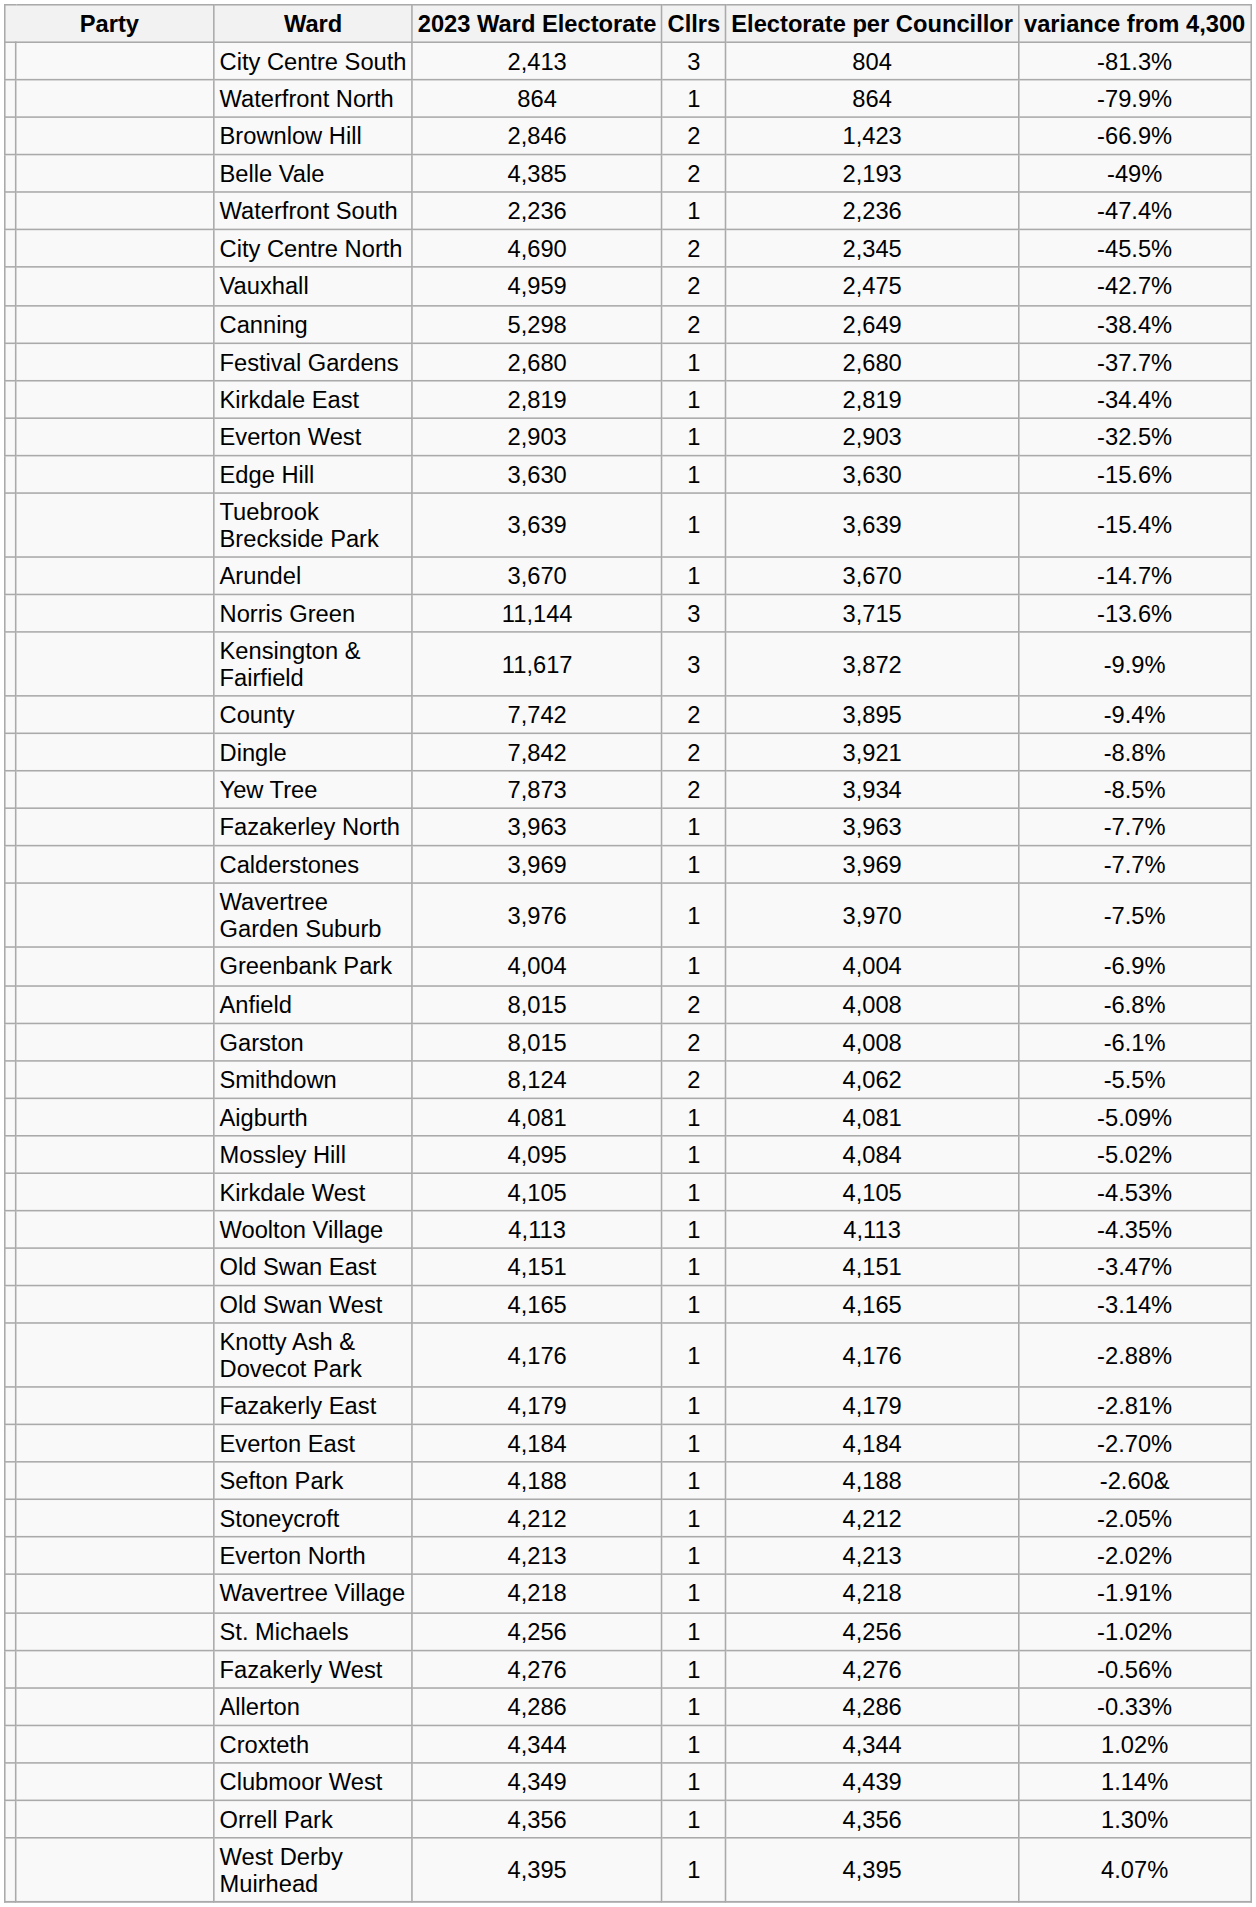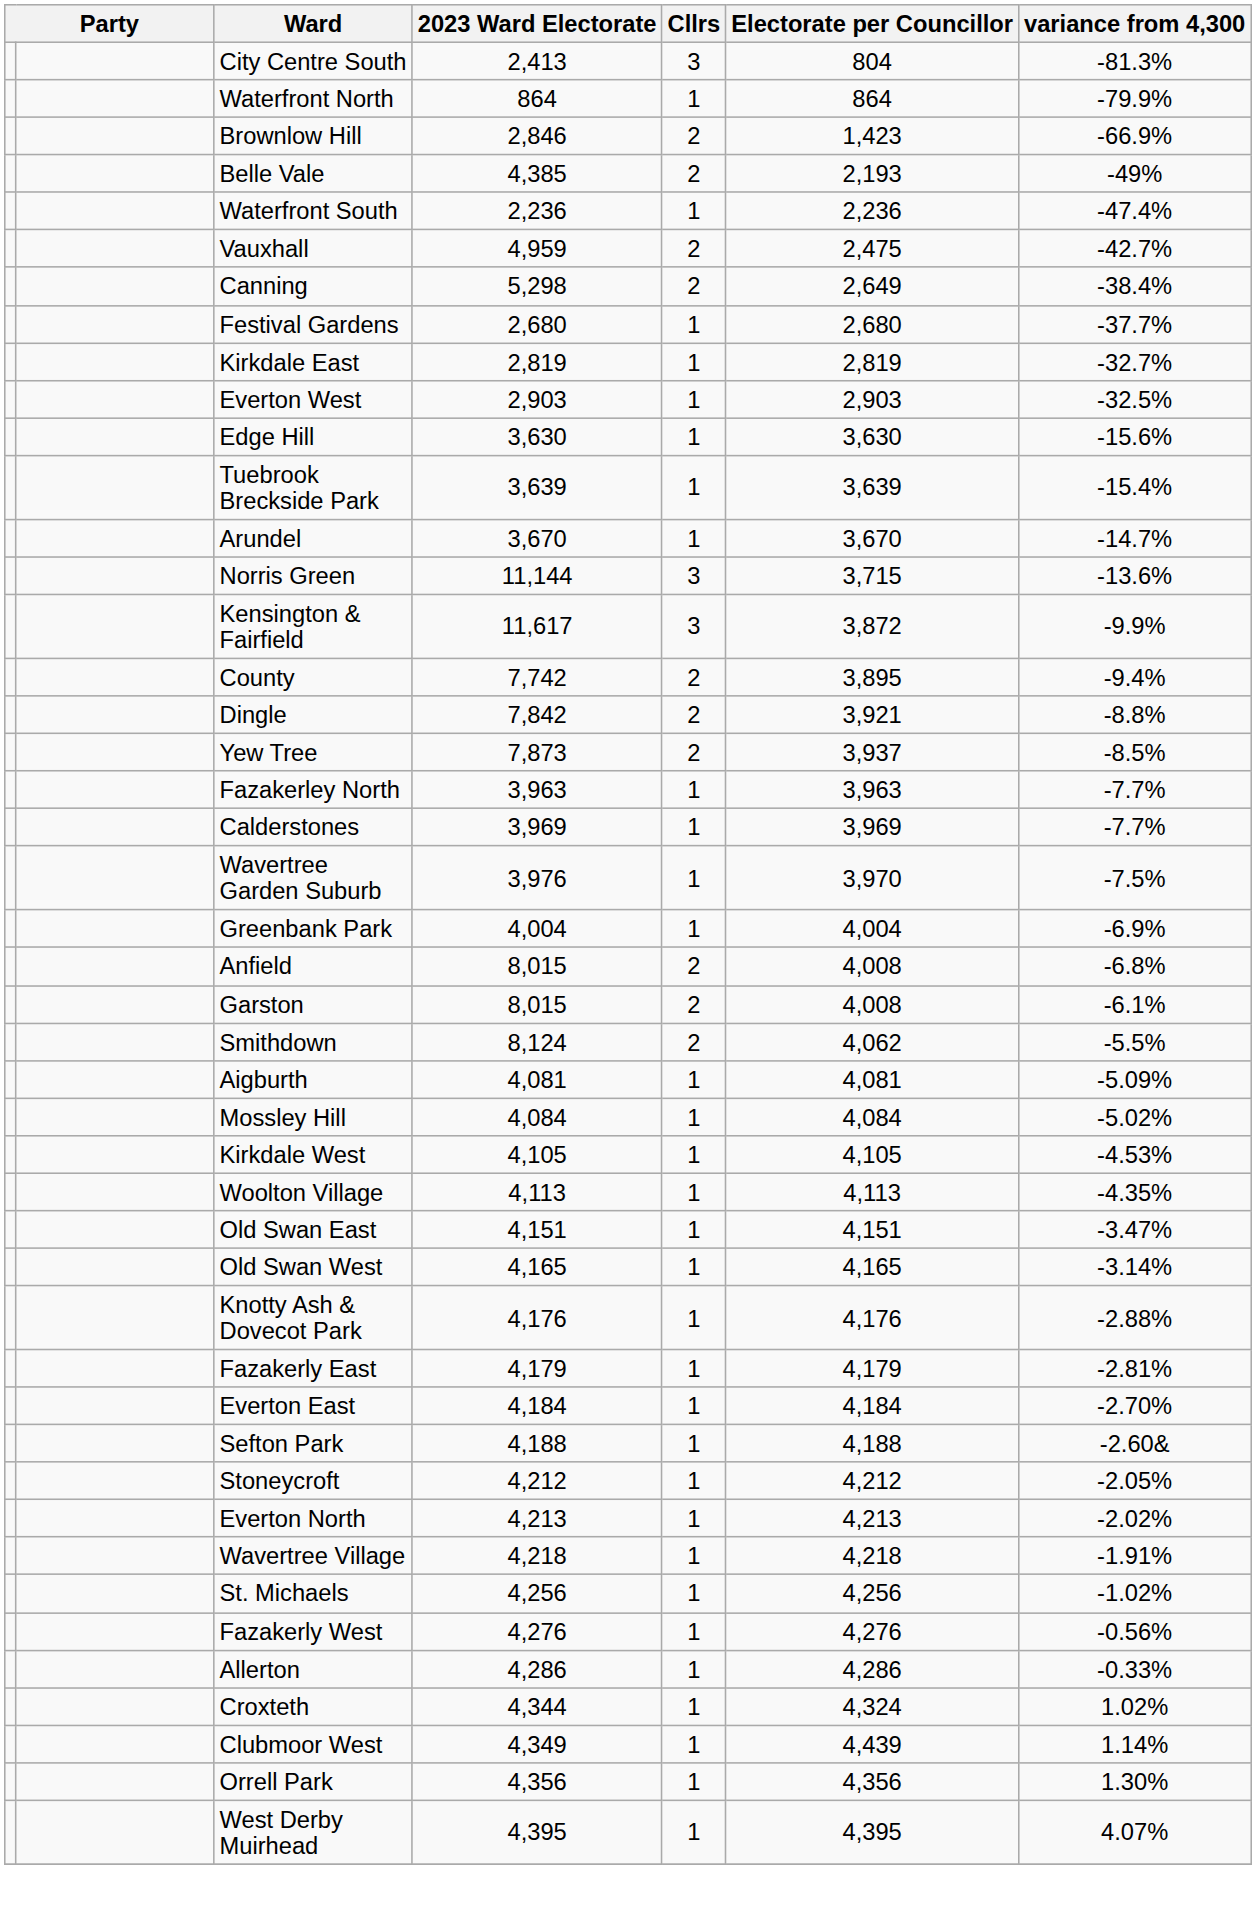- row: (311, 249)
(1135, 399) -34.4% -> (1135, 362) -32.7%
(872, 790) 3,934 -> (872, 752) 3,937
(537, 1154) 4,095 -> (537, 1117) 4,084
(872, 1744) 4,344 -> (872, 1706) 4,324
